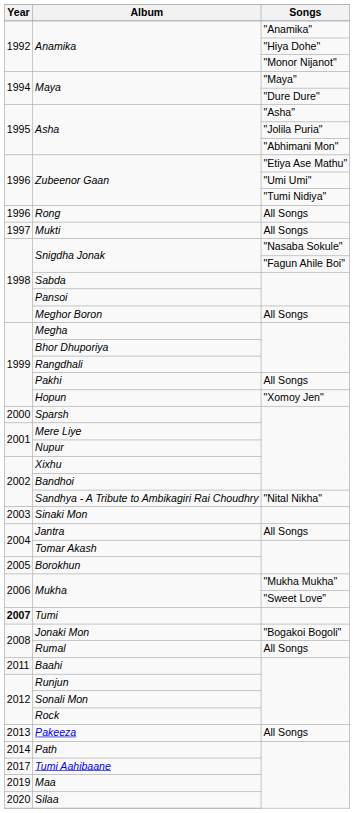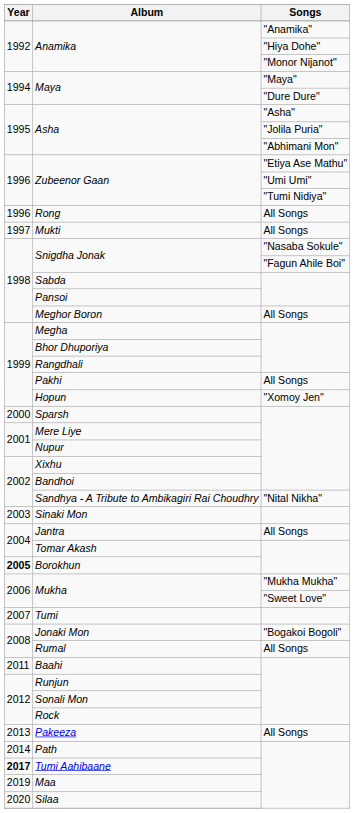(19, 565) normal -> (19, 565) bold
(19, 615) bold -> (19, 615) normal
(19, 766) normal -> (19, 766) bold
